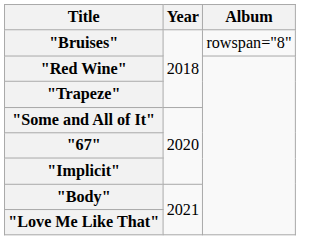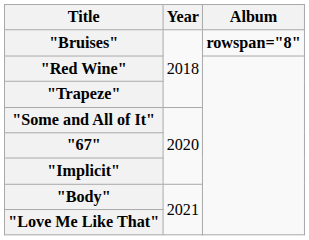(249, 42) normal -> (254, 42) bold
